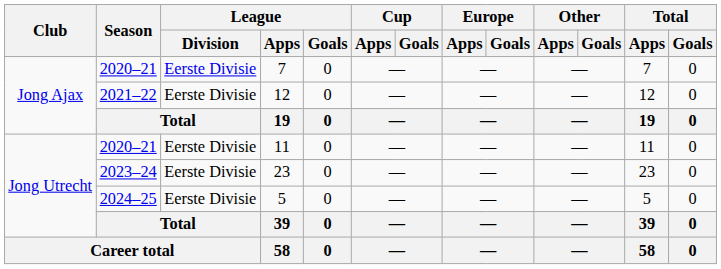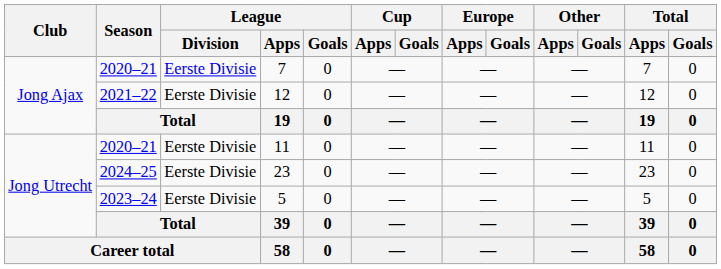(128, 172) 2023–24 -> (128, 172) 2024–25
(128, 198) 2024–25 -> (128, 198) 2023–24
